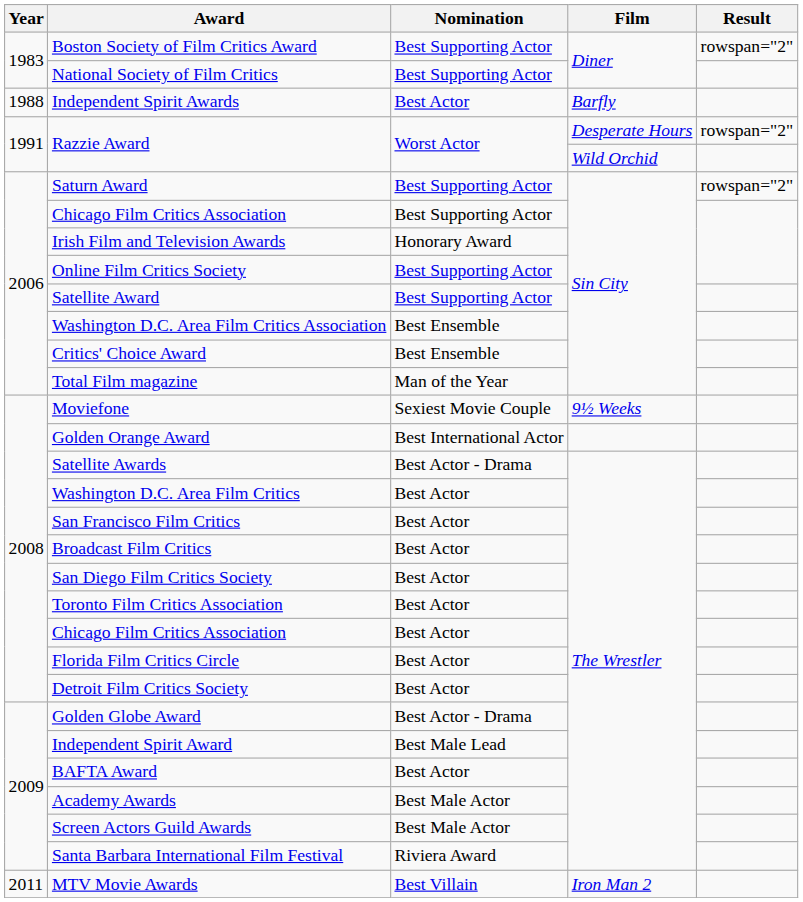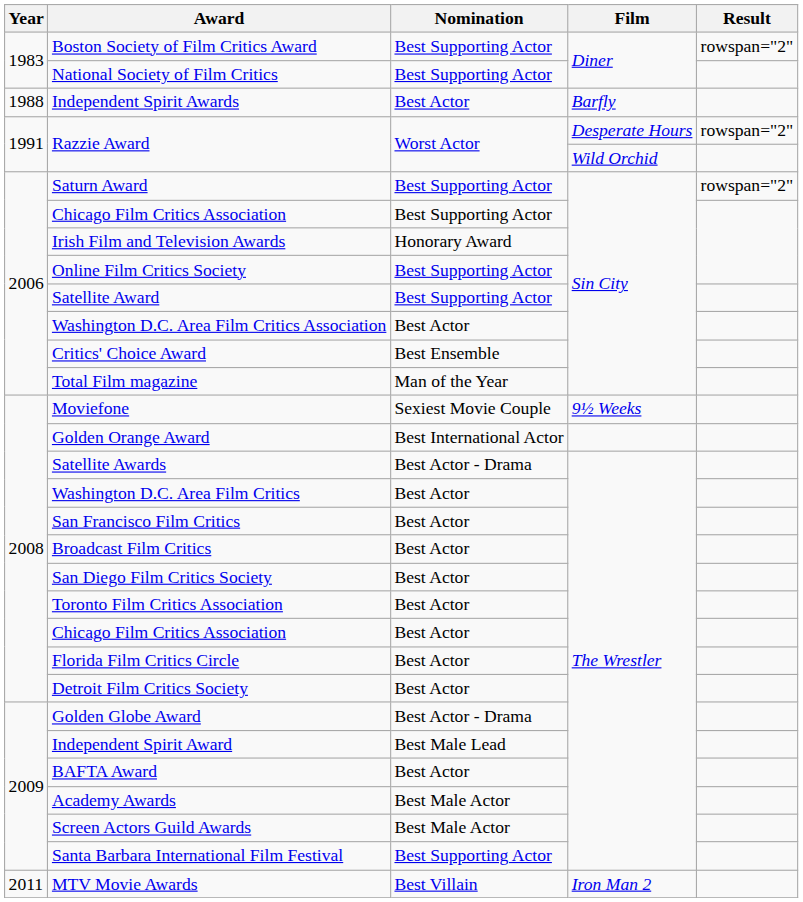(447, 325) Best Ensemble -> (432, 325) Best Actor
(445, 855) Riviera Award -> (473, 855) Best Supporting Actor
